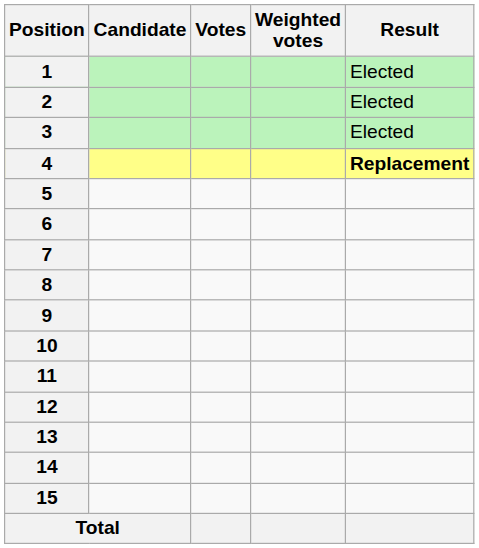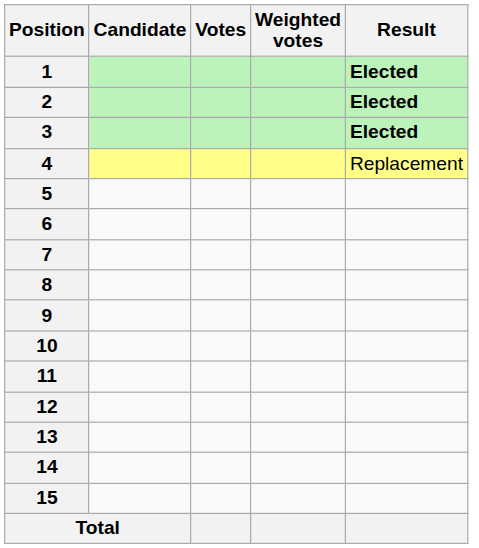(382, 71) normal -> (384, 71) bold
(382, 102) normal -> (384, 102) bold
(382, 132) normal -> (384, 132) bold
(410, 163) bold -> (406, 163) normal
